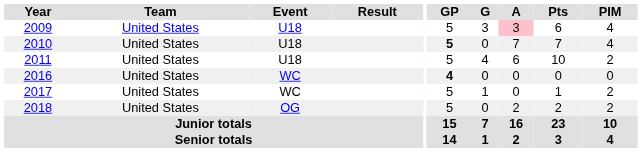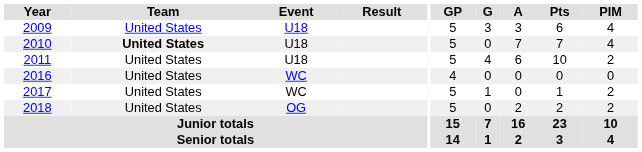(516, 28) pink background -> (518, 28) no background
(160, 44) normal -> (163, 44) bold
(449, 44) bold -> (453, 44) normal
(449, 76) bold -> (453, 76) normal
